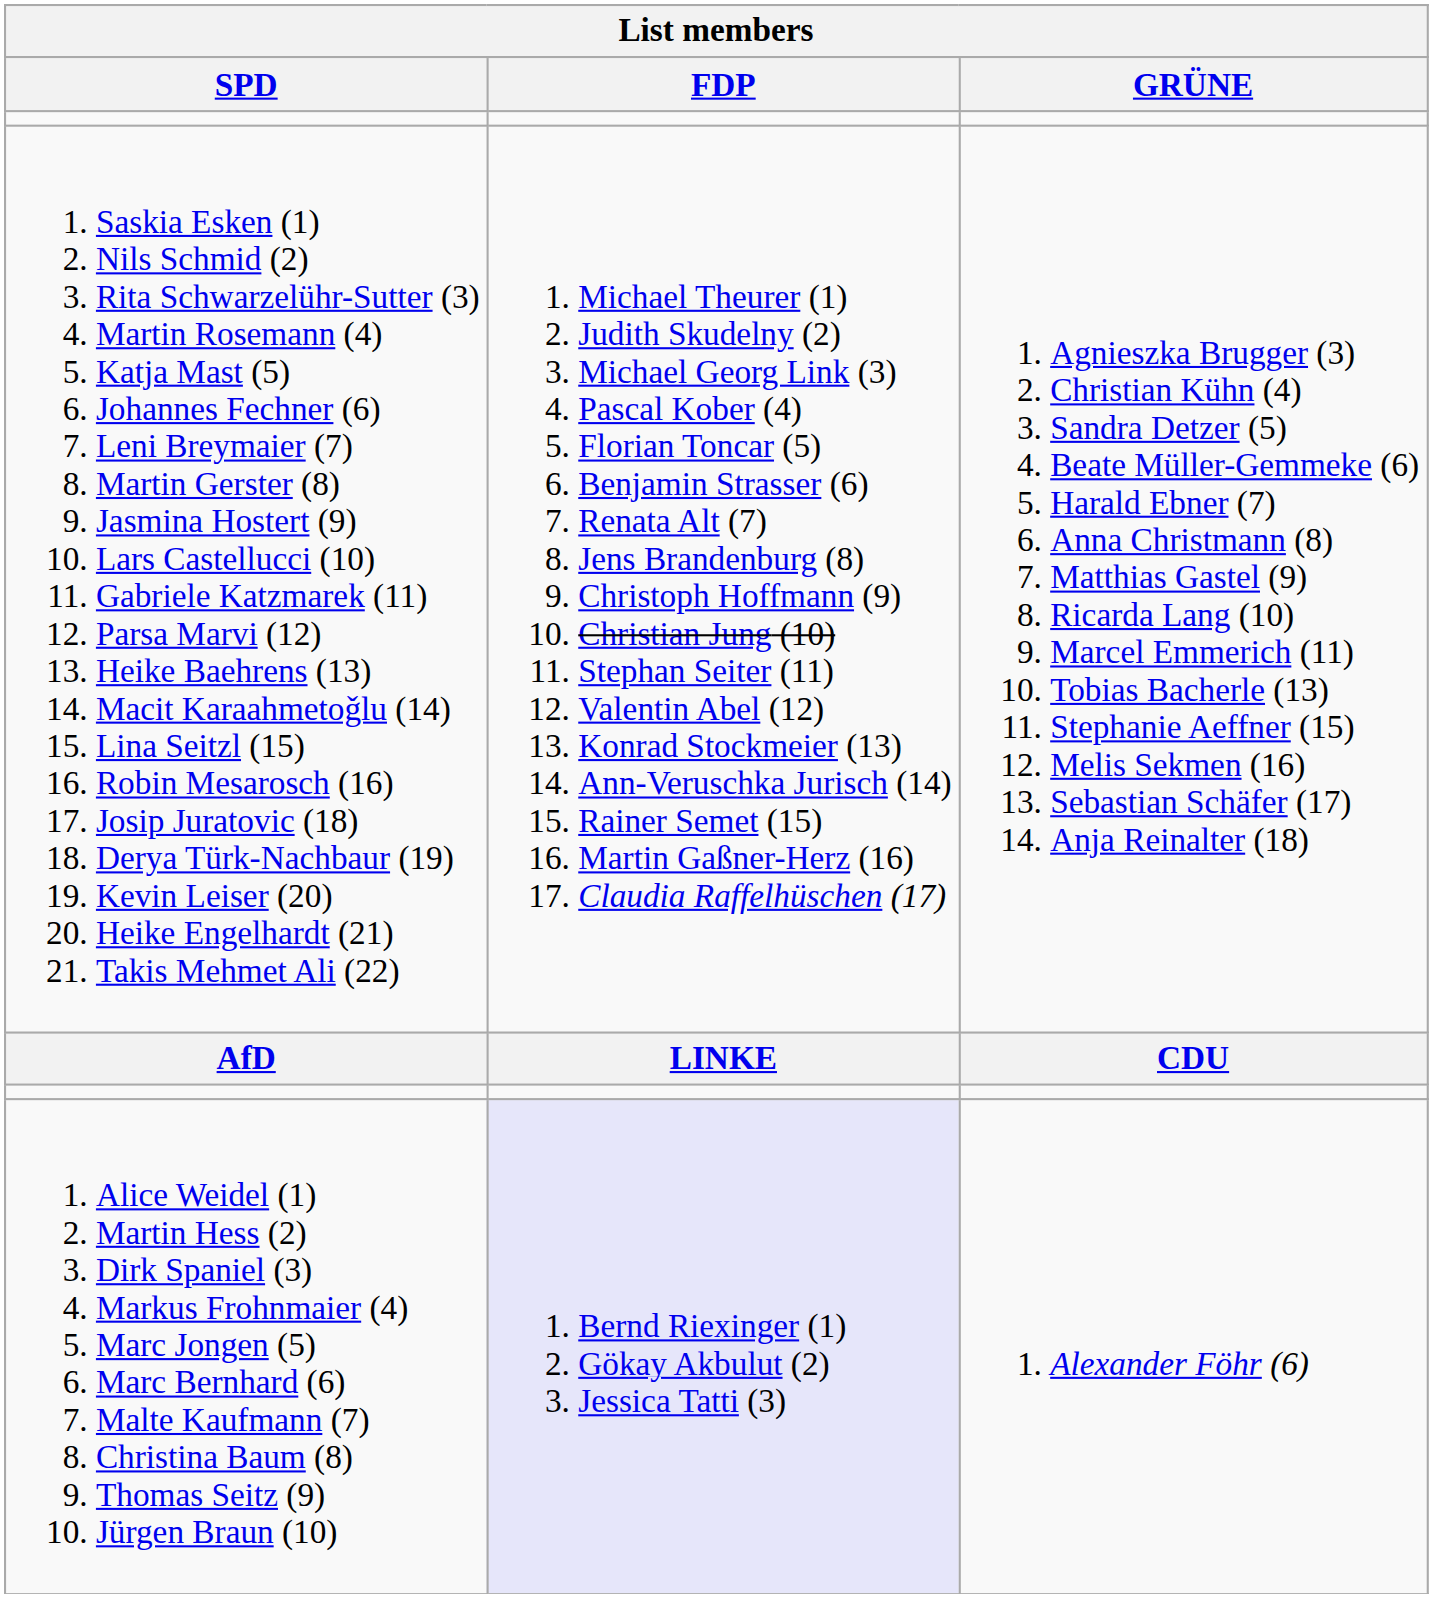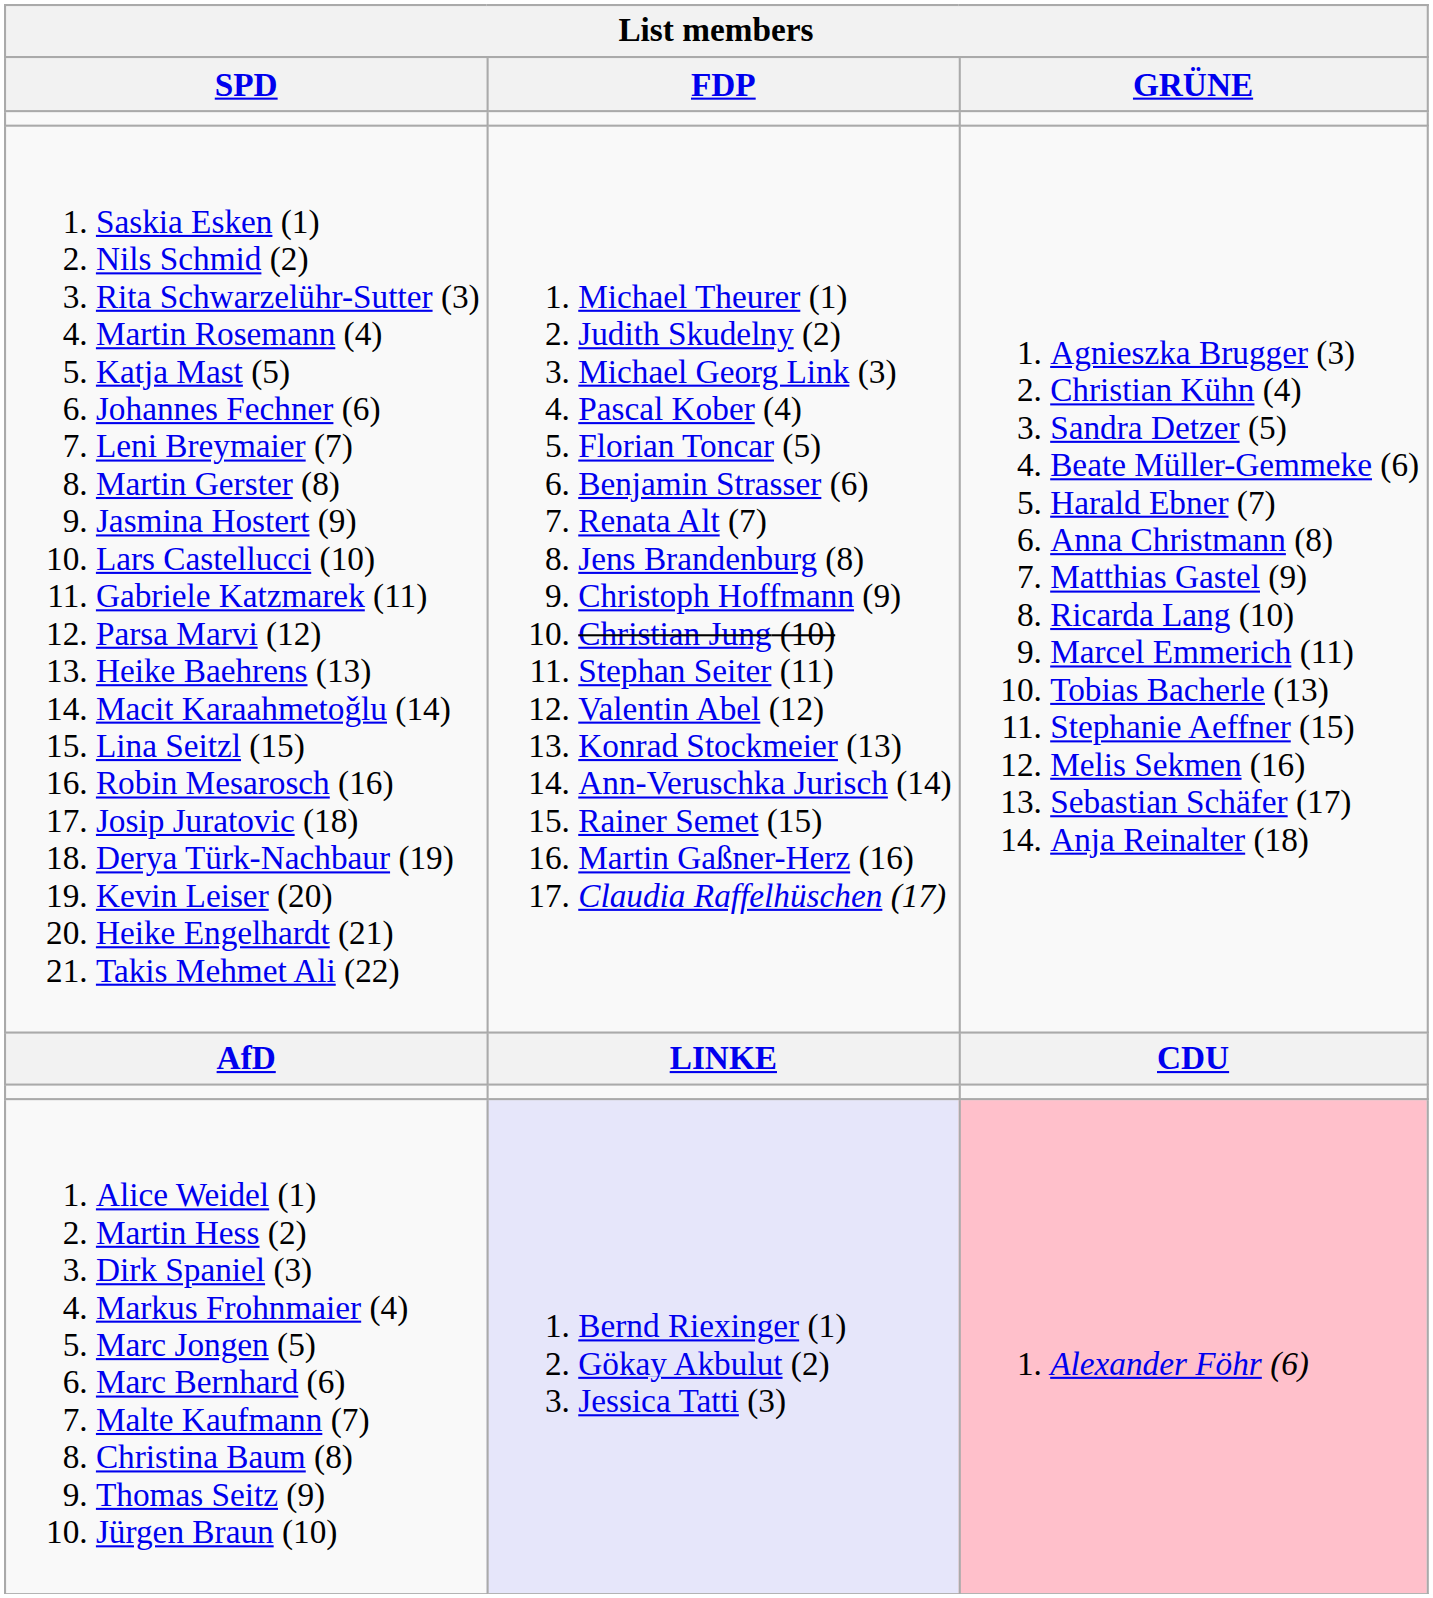(1193, 1365) no background -> (1193, 1365) pink background
